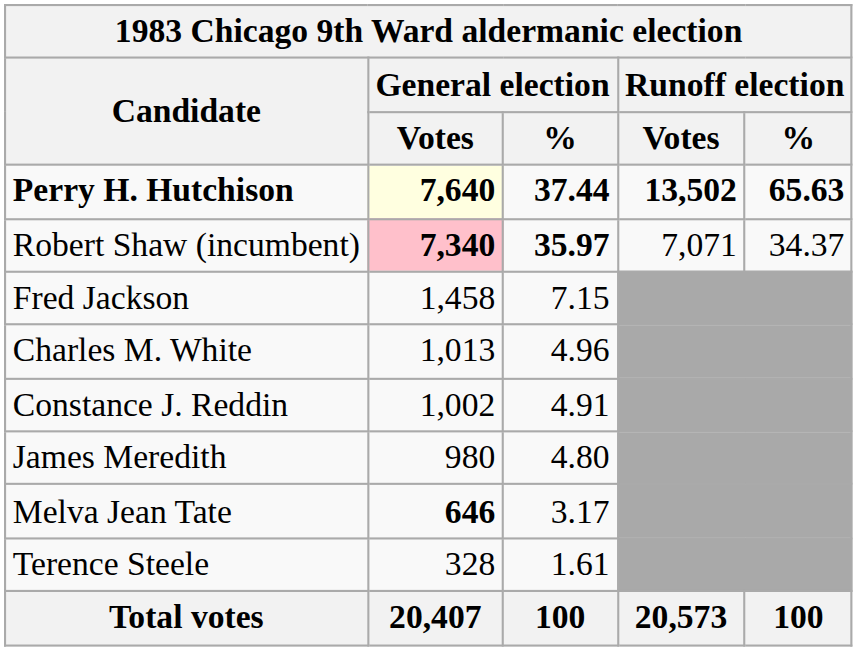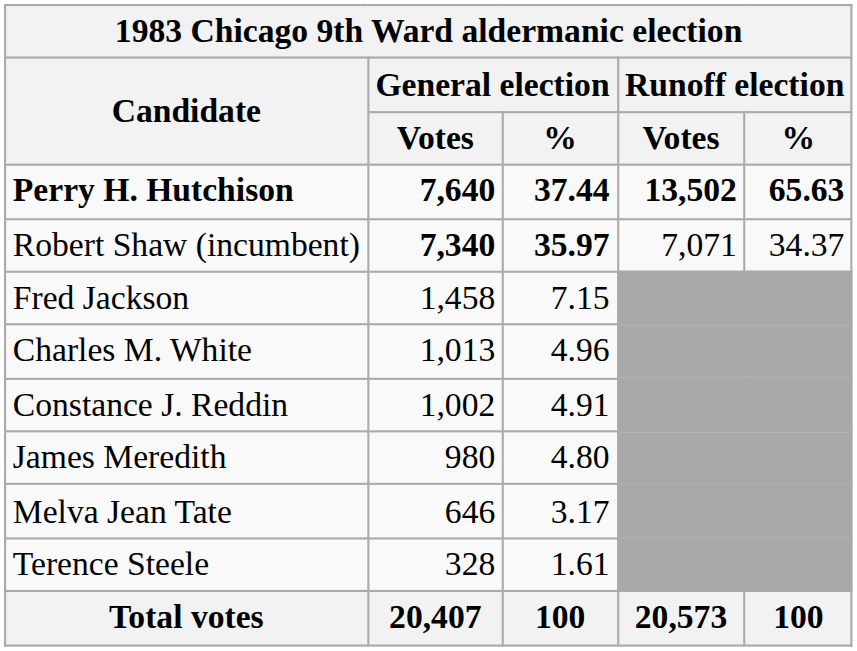(457, 191) lightyellow background -> (457, 191) no background
(457, 244) pink background -> (457, 244) no background
(470, 510) bold -> (470, 510) normal
